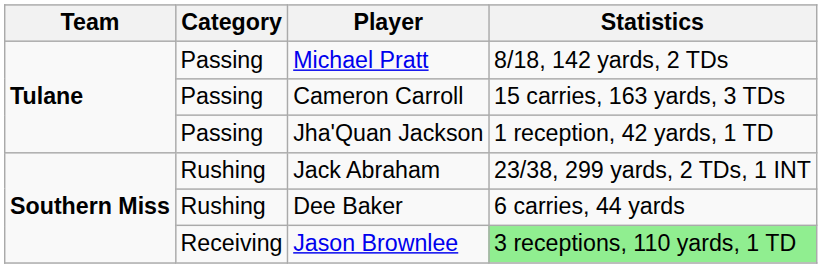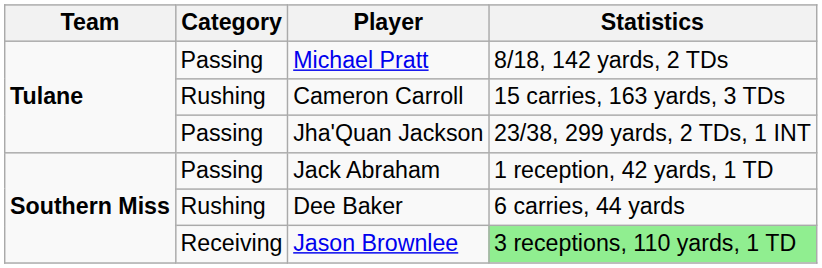(222, 96) Passing -> (223, 96) Rushing
(634, 133) 1 reception, 42 yards, 1 TD -> (652, 133) 23/38, 299 yards, 2 TDs, 1 INT
(223, 170) Rushing -> (222, 170) Passing
(652, 170) 23/38, 299 yards, 2 TDs, 1 INT -> (634, 170) 1 reception, 42 yards, 1 TD
